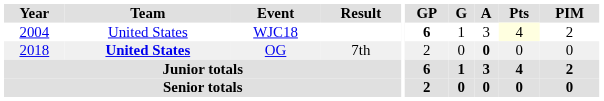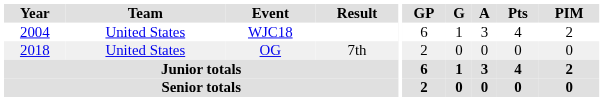(427, 31) bold -> (424, 31) normal
(519, 31) lightyellow background -> (518, 31) no background
(148, 50) bold -> (145, 50) normal
(486, 50) bold -> (484, 50) normal
